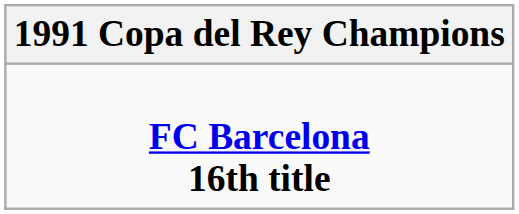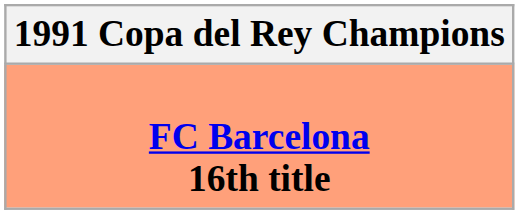(259, 156) no background -> (259, 156) lightsalmon background
